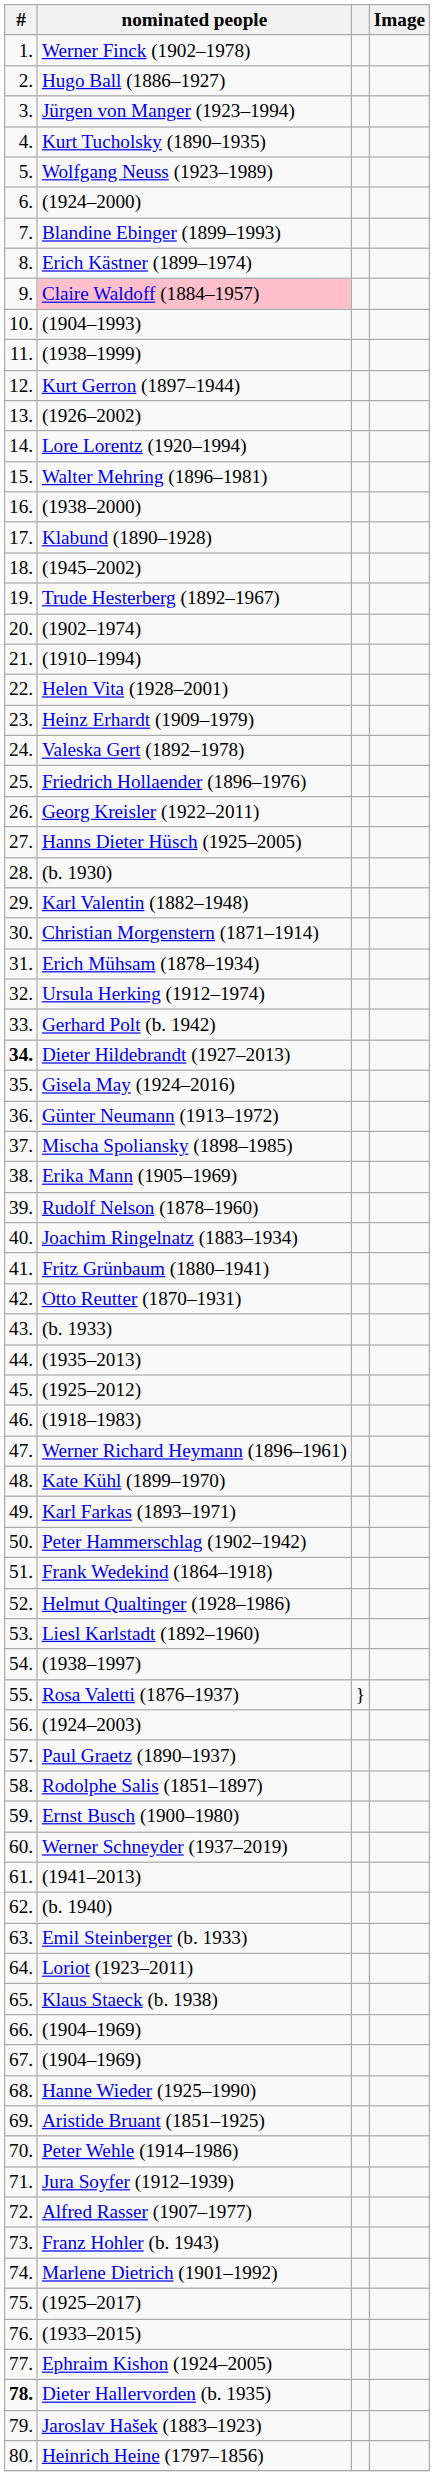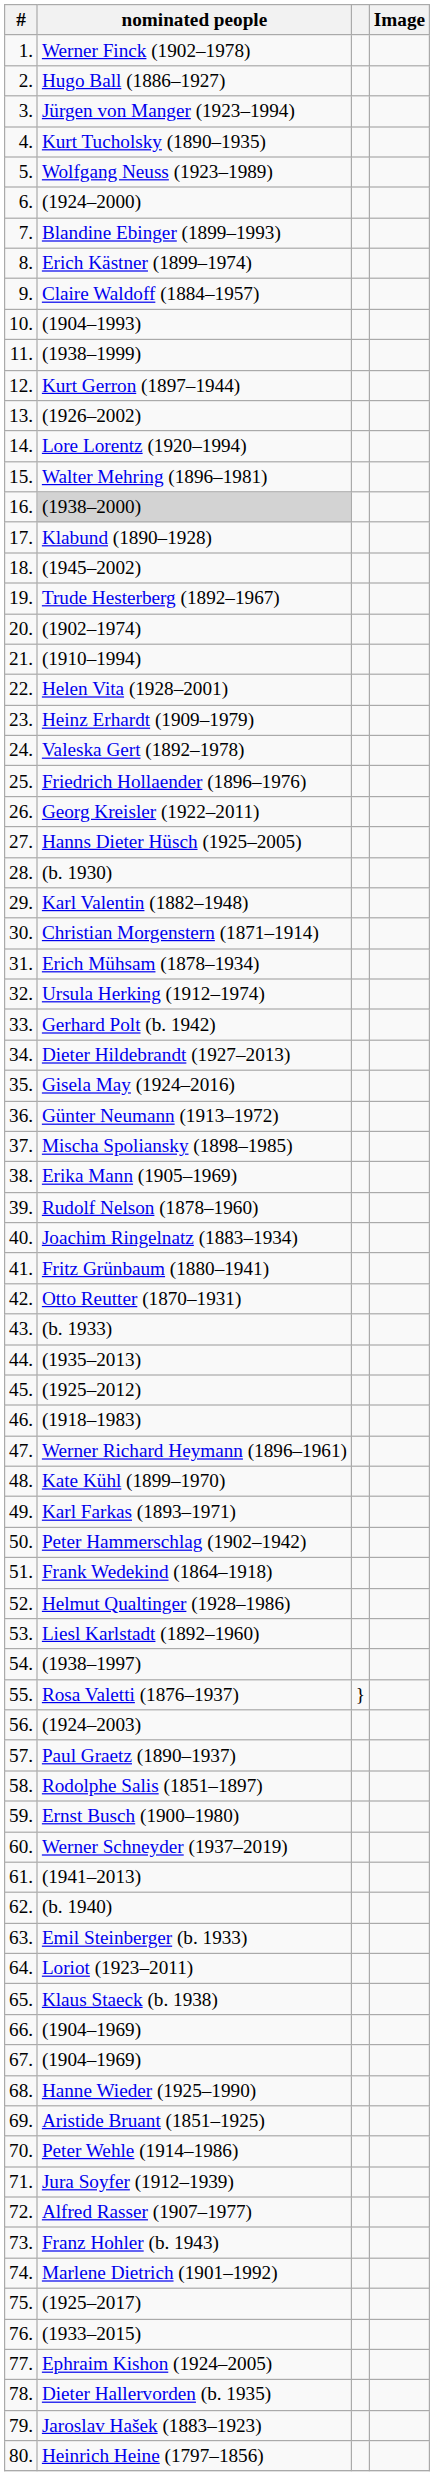(151, 293) pink background -> (151, 293) no background
(91, 506) no background -> (91, 506) lightgrey background
(21, 1055) bold -> (21, 1055) normal
(21, 2394) bold -> (21, 2394) normal
